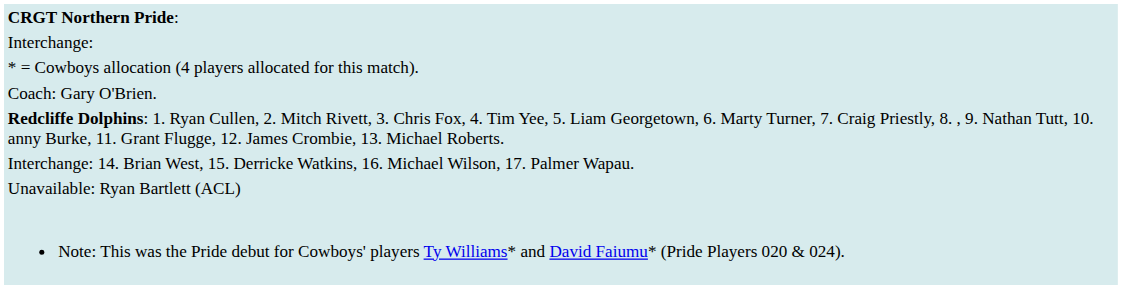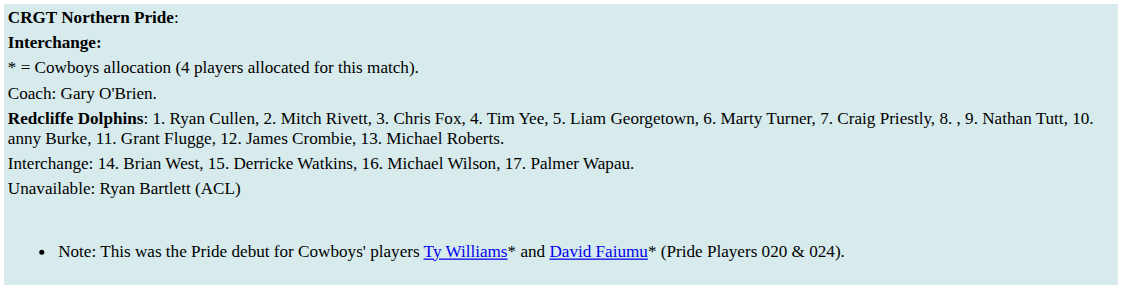(51, 42) normal -> (55, 42) bold
